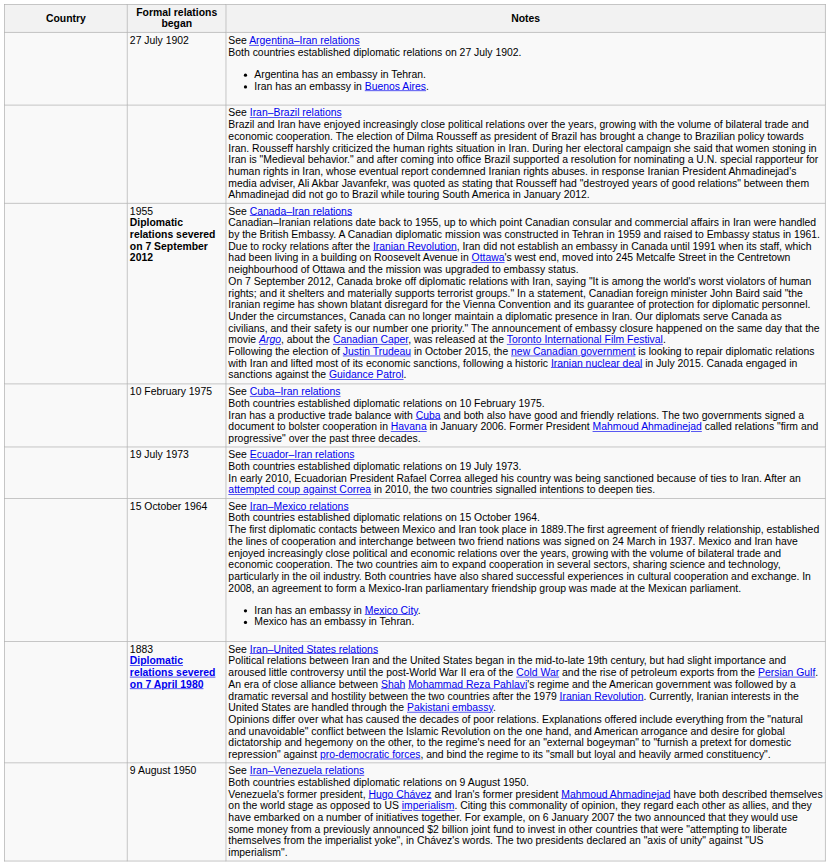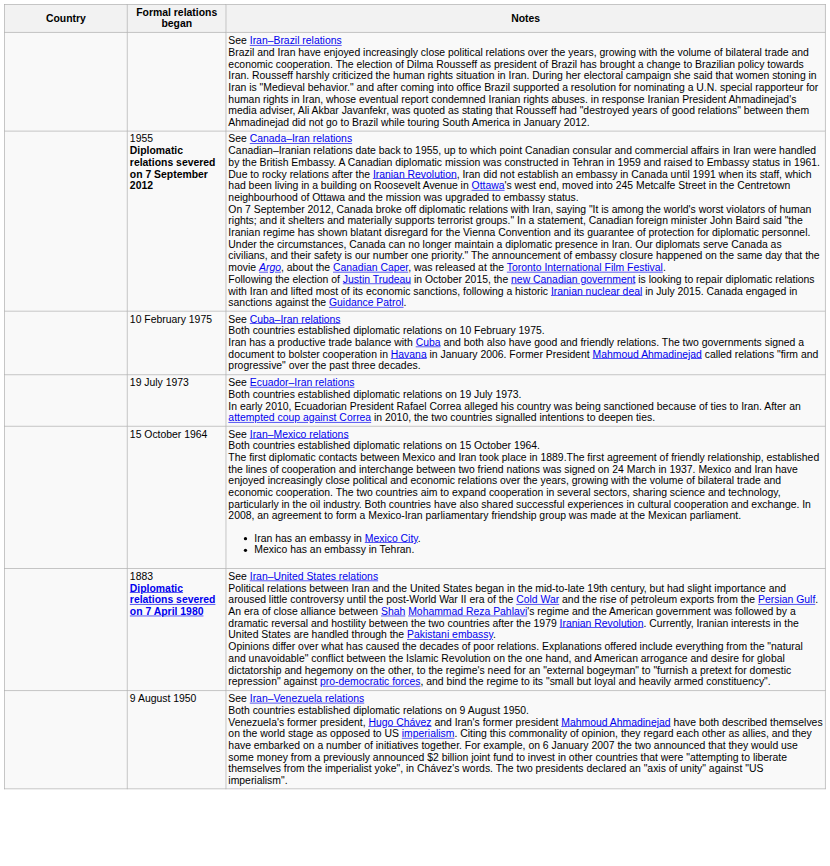- row: (159, 40)
